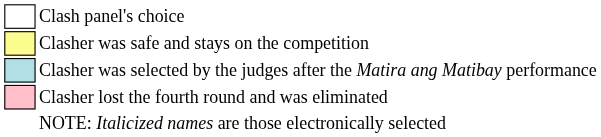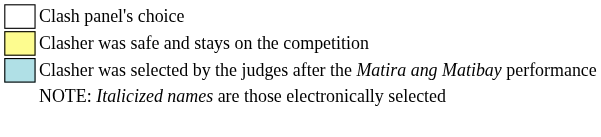- row: (213, 97)
